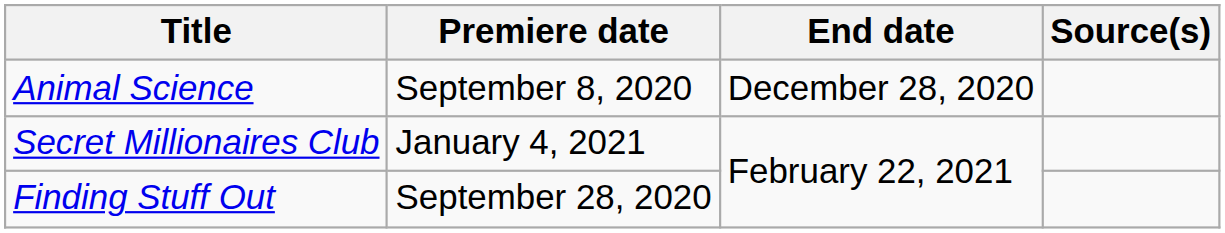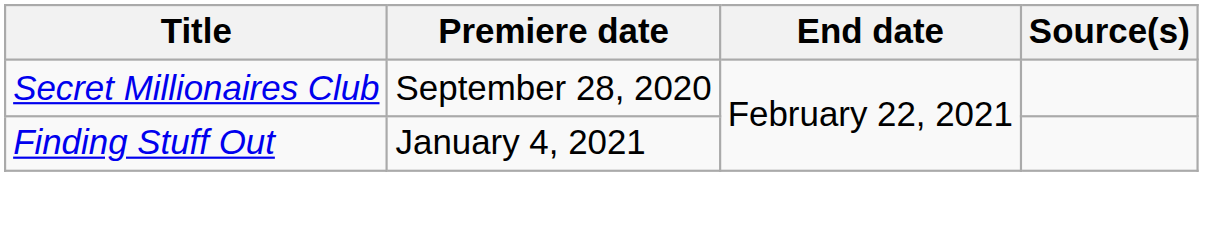- row: (133, 87)
(521, 142) January 4, 2021 -> (554, 87) September 28, 2020
(554, 198) September 28, 2020 -> (521, 142) January 4, 2021
